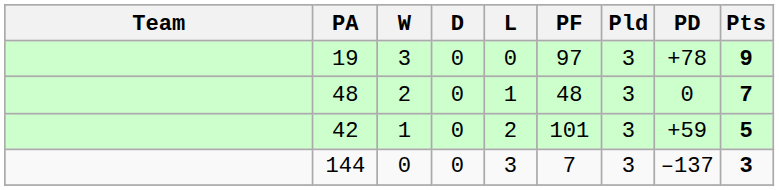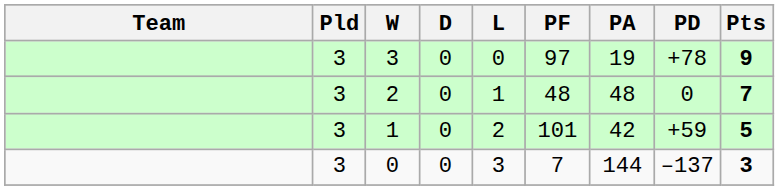columns swapped: (628, 23) <-> (345, 23)
